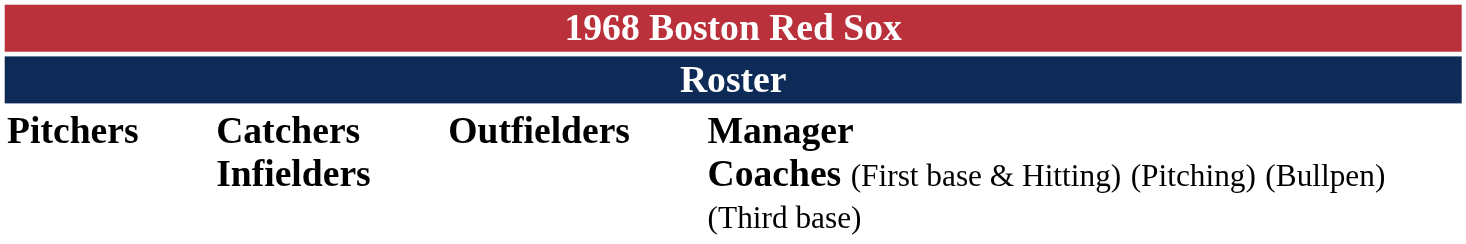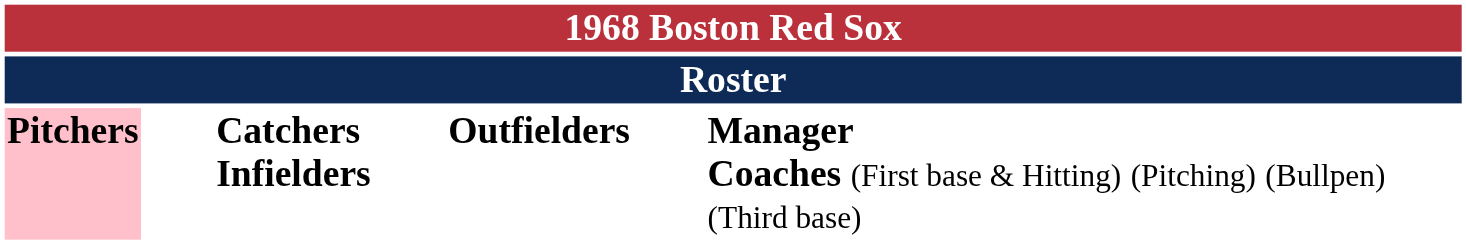(73, 130) no background -> (73, 130) pink background
